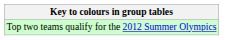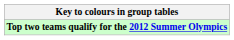(111, 27) normal -> (117, 27) bold
